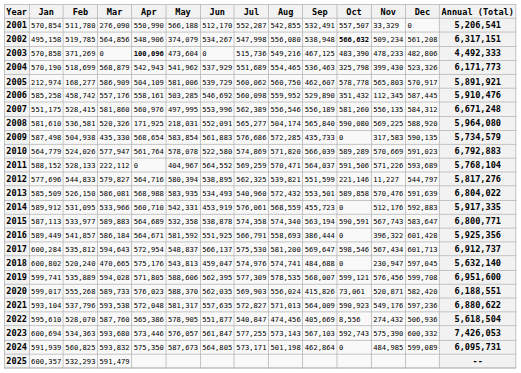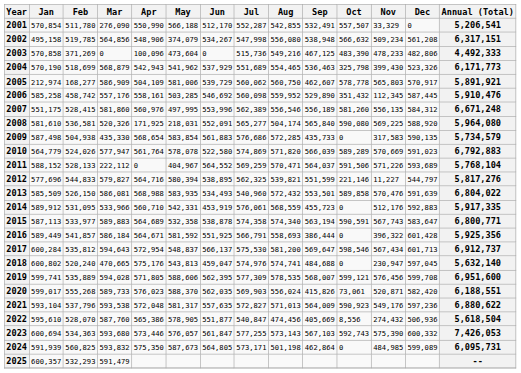(354, 39) bold -> (354, 40) normal
(149, 53) bold -> (149, 54) normal
